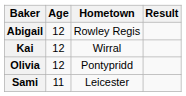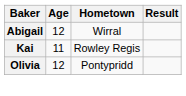(107, 31) Rowley Regis -> (107, 31) Wirral
(58, 48) 12 -> (58, 48) 11
(107, 48) Wirral -> (107, 48) Rowley Regis
- row: (25, 83)
